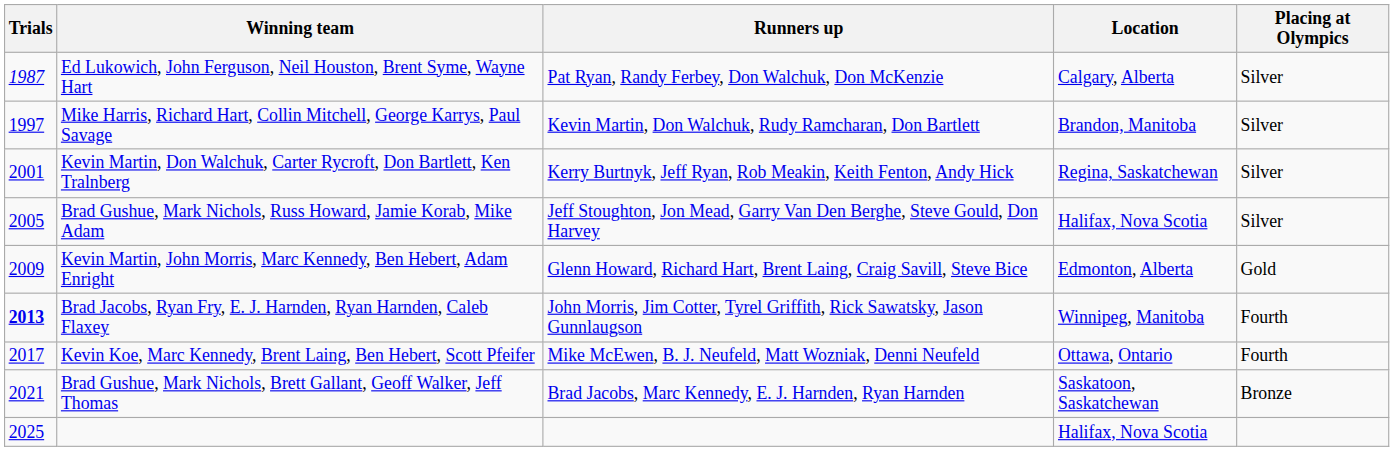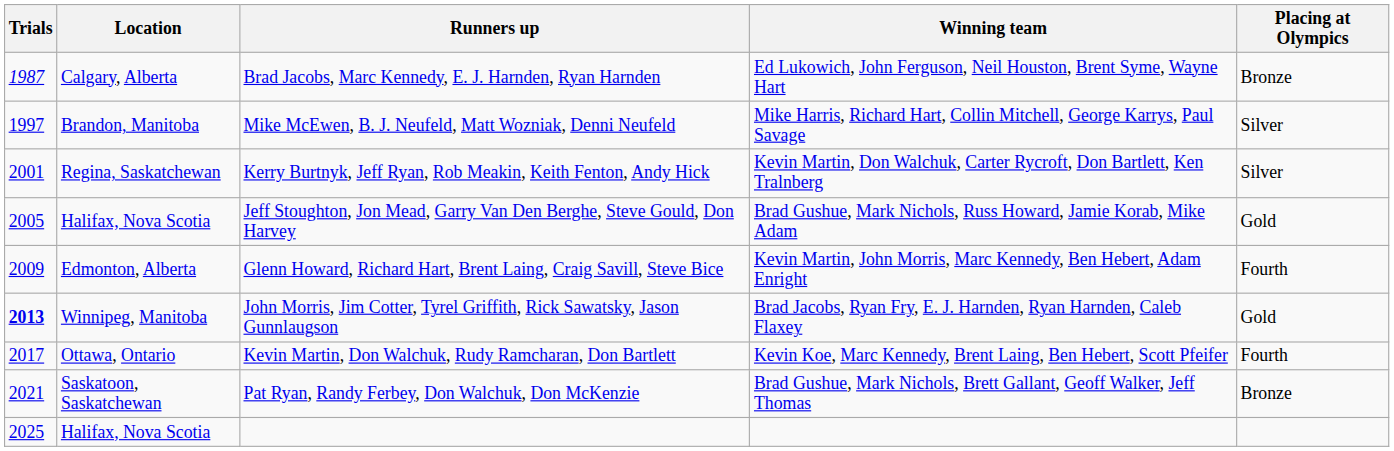columns swapped: (300, 28) <-> (1145, 28)
(745, 76) Pat Ryan, Randy Ferbey, Don Walchuk, Don McKenzie -> (452, 76) Brad Jacobs, Marc Kennedy, E. J. Harnden, Ryan Harnden
(1262, 76) Silver -> (1266, 76) Bronze
(764, 124) Kevin Martin, Don Walchuk, Rudy Ramcharan, Don Bartlett -> (459, 124) Mike McEwen, B. J. Neufeld, Matt Wozniak, Denni Neufeld
(1262, 221) Silver -> (1258, 221) Gold
(1258, 269) Gold -> (1264, 269) Fourth
(1264, 317) Fourth -> (1258, 317) Gold
(763, 355) Mike McEwen, B. J. Neufeld, Matt Wozniak, Denni Neufeld -> (460, 355) Kevin Martin, Don Walchuk, Rudy Ramcharan, Don Bartlett
(756, 393) Brad Jacobs, Marc Kennedy, E. J. Harnden, Ryan Harnden -> (441, 393) Pat Ryan, Randy Ferbey, Don Walchuk, Don McKenzie
